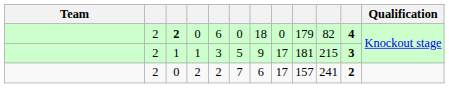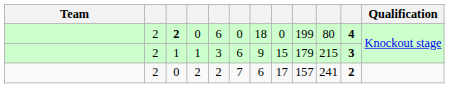(304, 33) 179 -> (304, 33) 199
(329, 33) 82 -> (329, 33) 80
(240, 53) 5 -> (240, 53) 6
(282, 53) 17 -> (282, 53) 15
(304, 53) 181 -> (304, 53) 179
